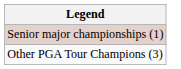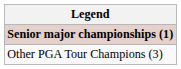(85, 34) normal -> (90, 34) bold
